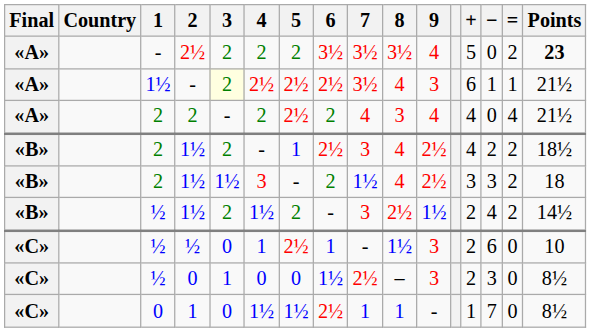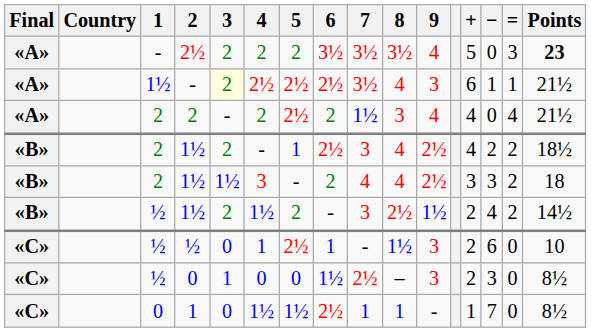(513, 52) 2 -> (513, 52) 3
(365, 116) 4 -> (365, 116) 1½
(365, 181) 1½ -> (365, 181) 4
